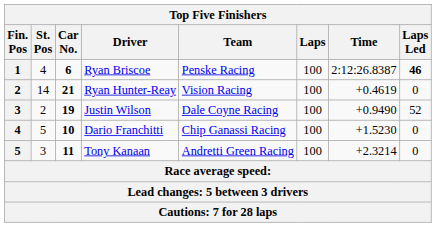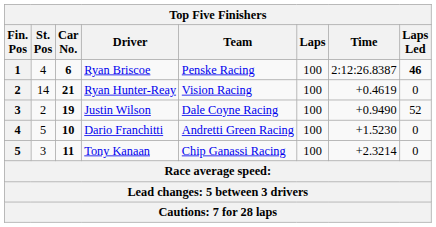(234, 130) Chip Ganassi Racing -> (238, 130) Andretti Green Racing
(238, 151) Andretti Green Racing -> (234, 151) Chip Ganassi Racing
